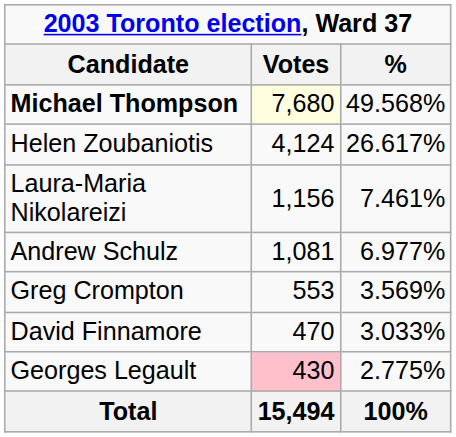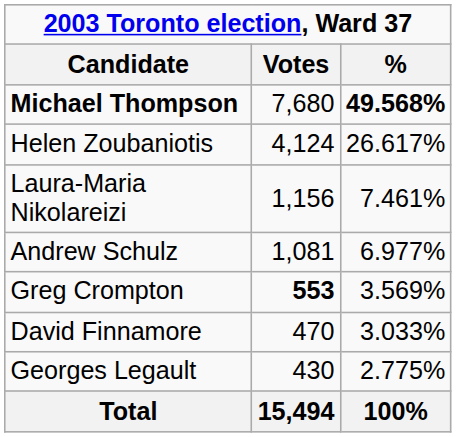(303, 104) lightyellow background -> (303, 104) no background
(396, 104) normal -> (396, 104) bold
(314, 291) normal -> (314, 291) bold
(314, 371) pink background -> (314, 371) no background
